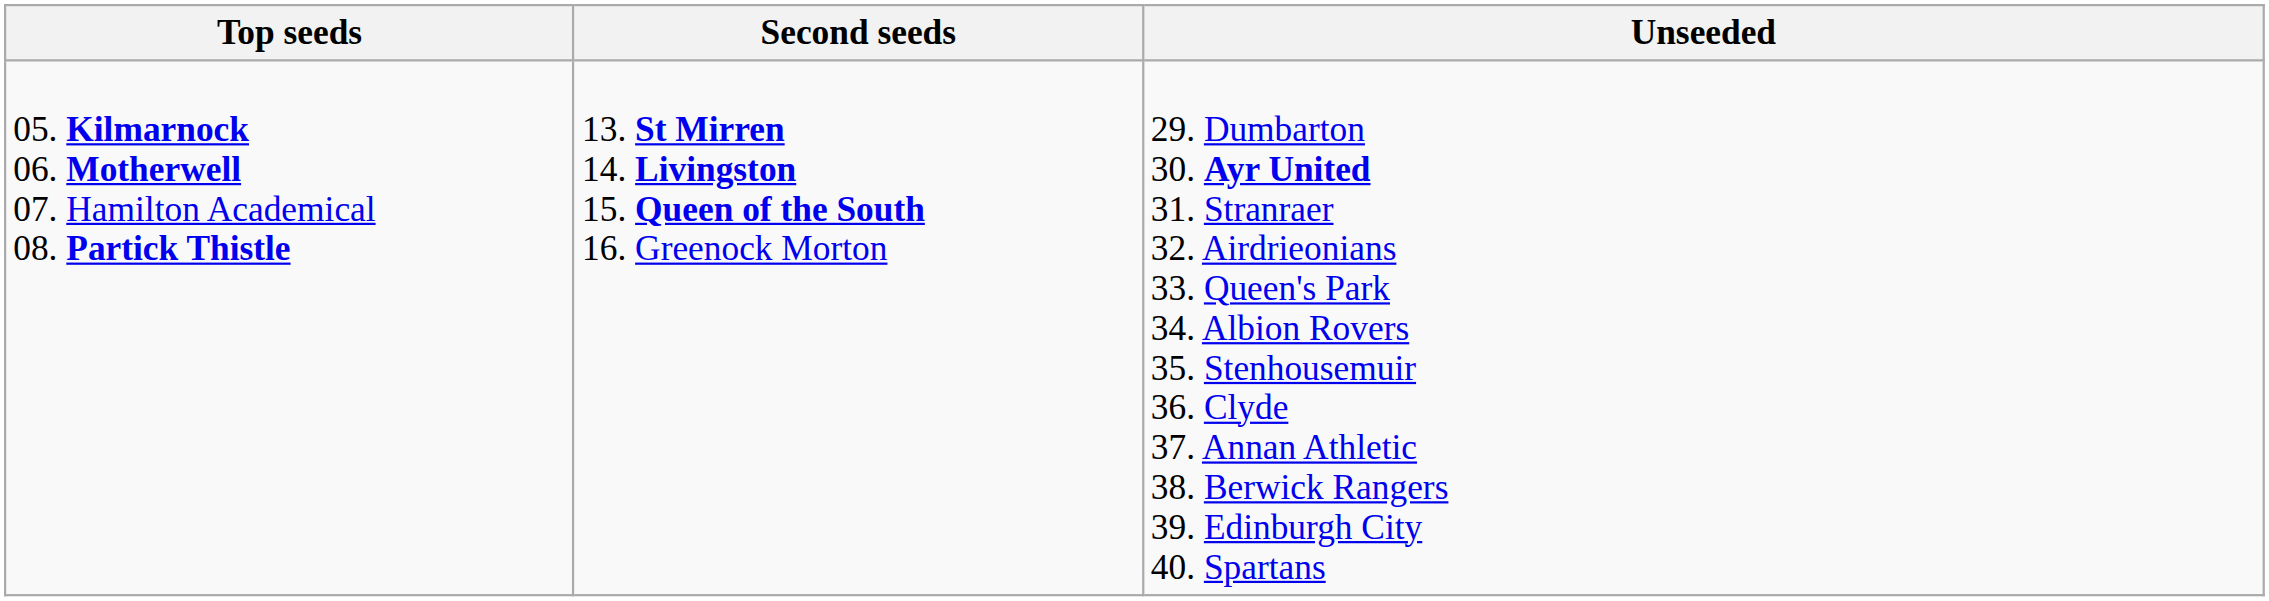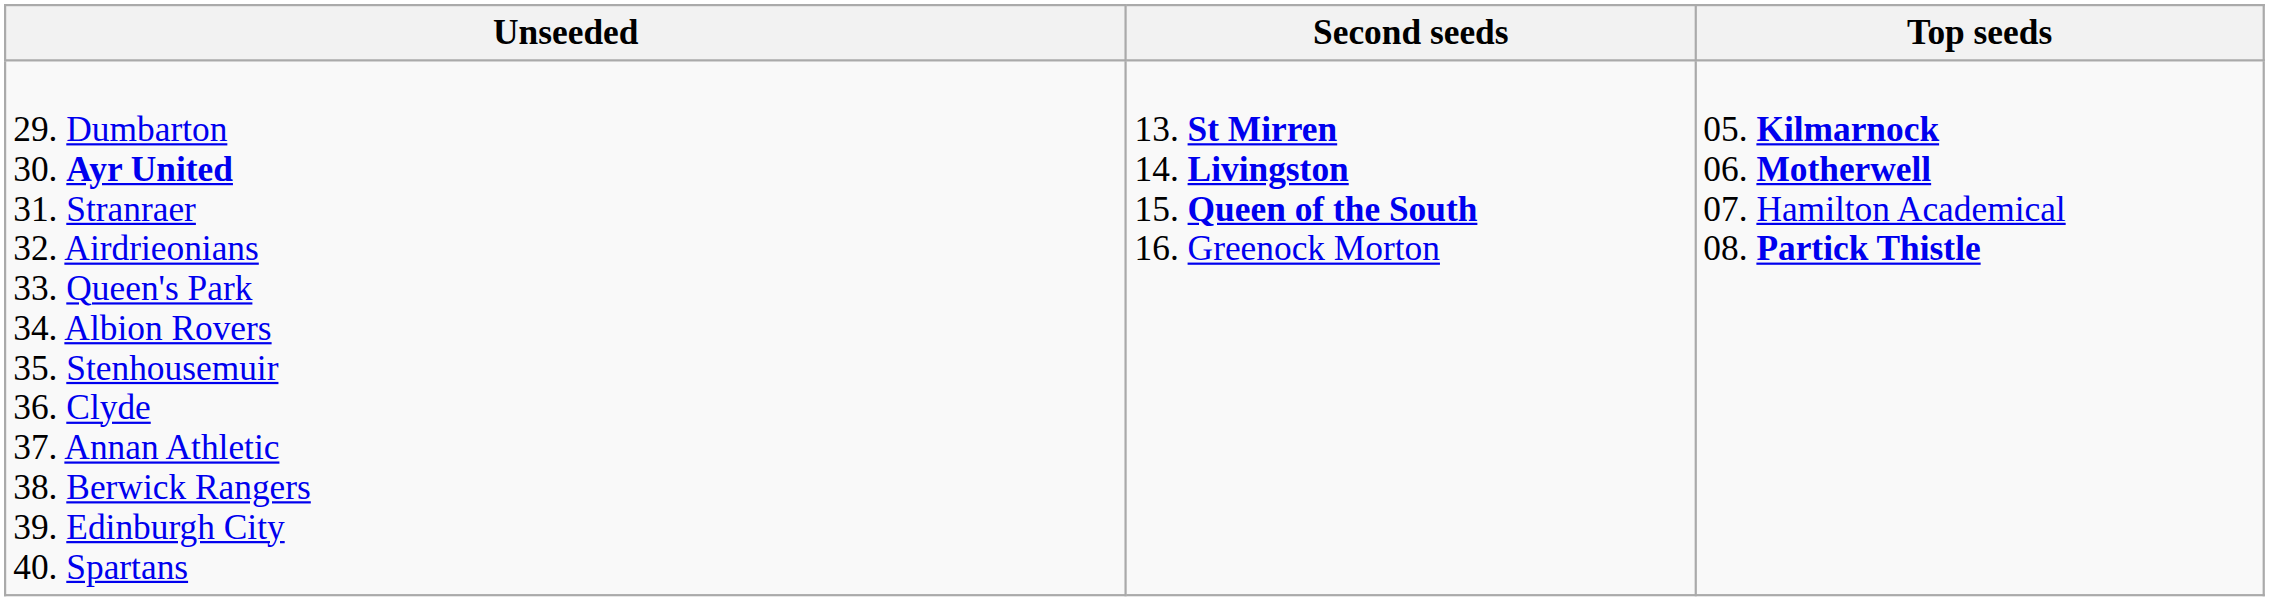columns swapped: (290, 32) <-> (1703, 32)
